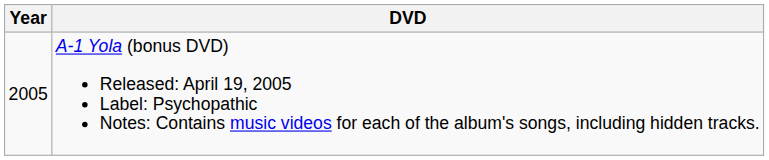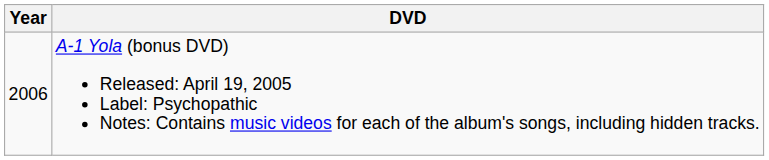(28, 93) 2005 -> (28, 93) 2006
